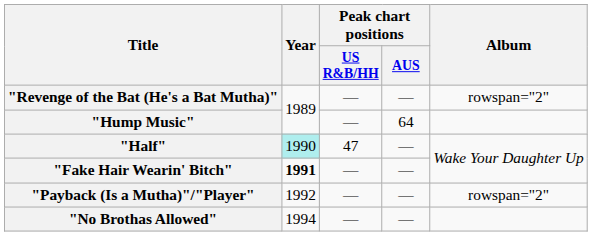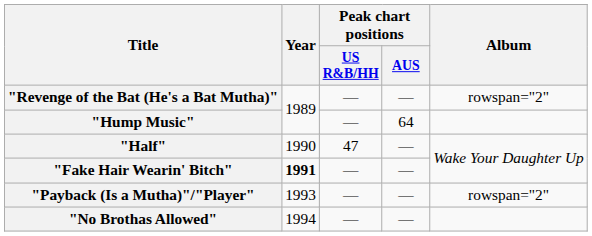(300, 146) paleturquoise background -> (300, 146) no background
(300, 194) 1992 -> (300, 194) 1993
